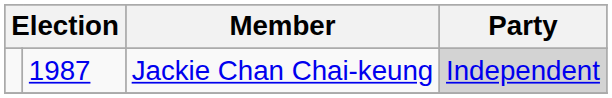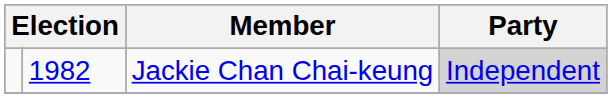(60, 70) 1987 -> (60, 70) 1982
